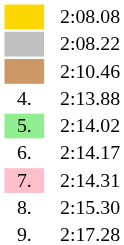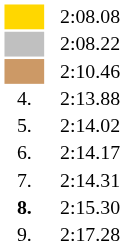(24, 125) lightgreen background -> (24, 125) no background
(24, 180) pink background -> (24, 180) no background
(24, 207) normal -> (24, 207) bold
